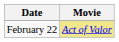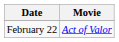(87, 29) khaki background -> (87, 29) no background
